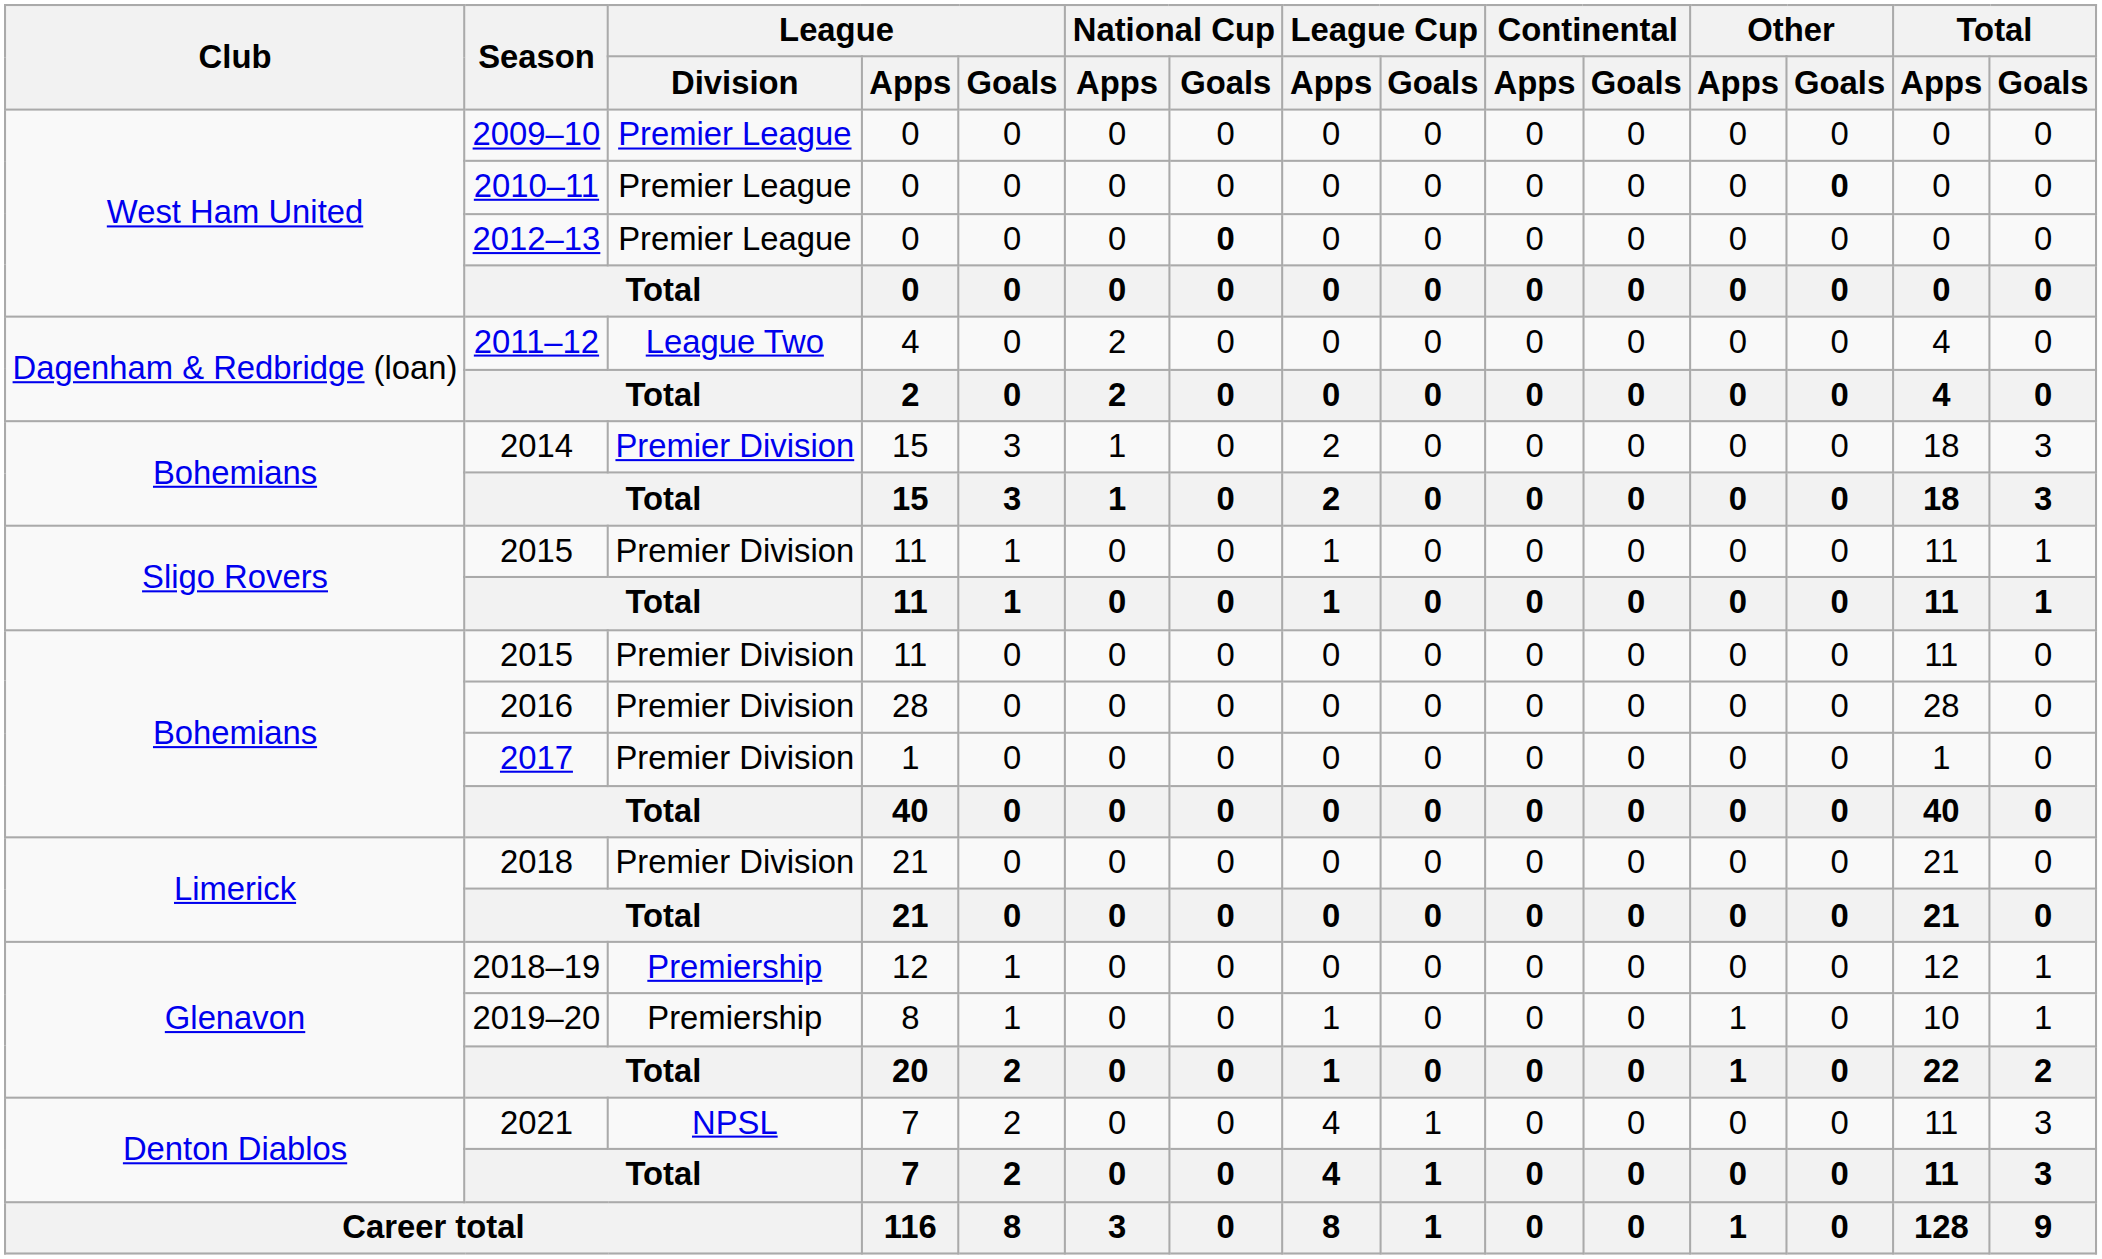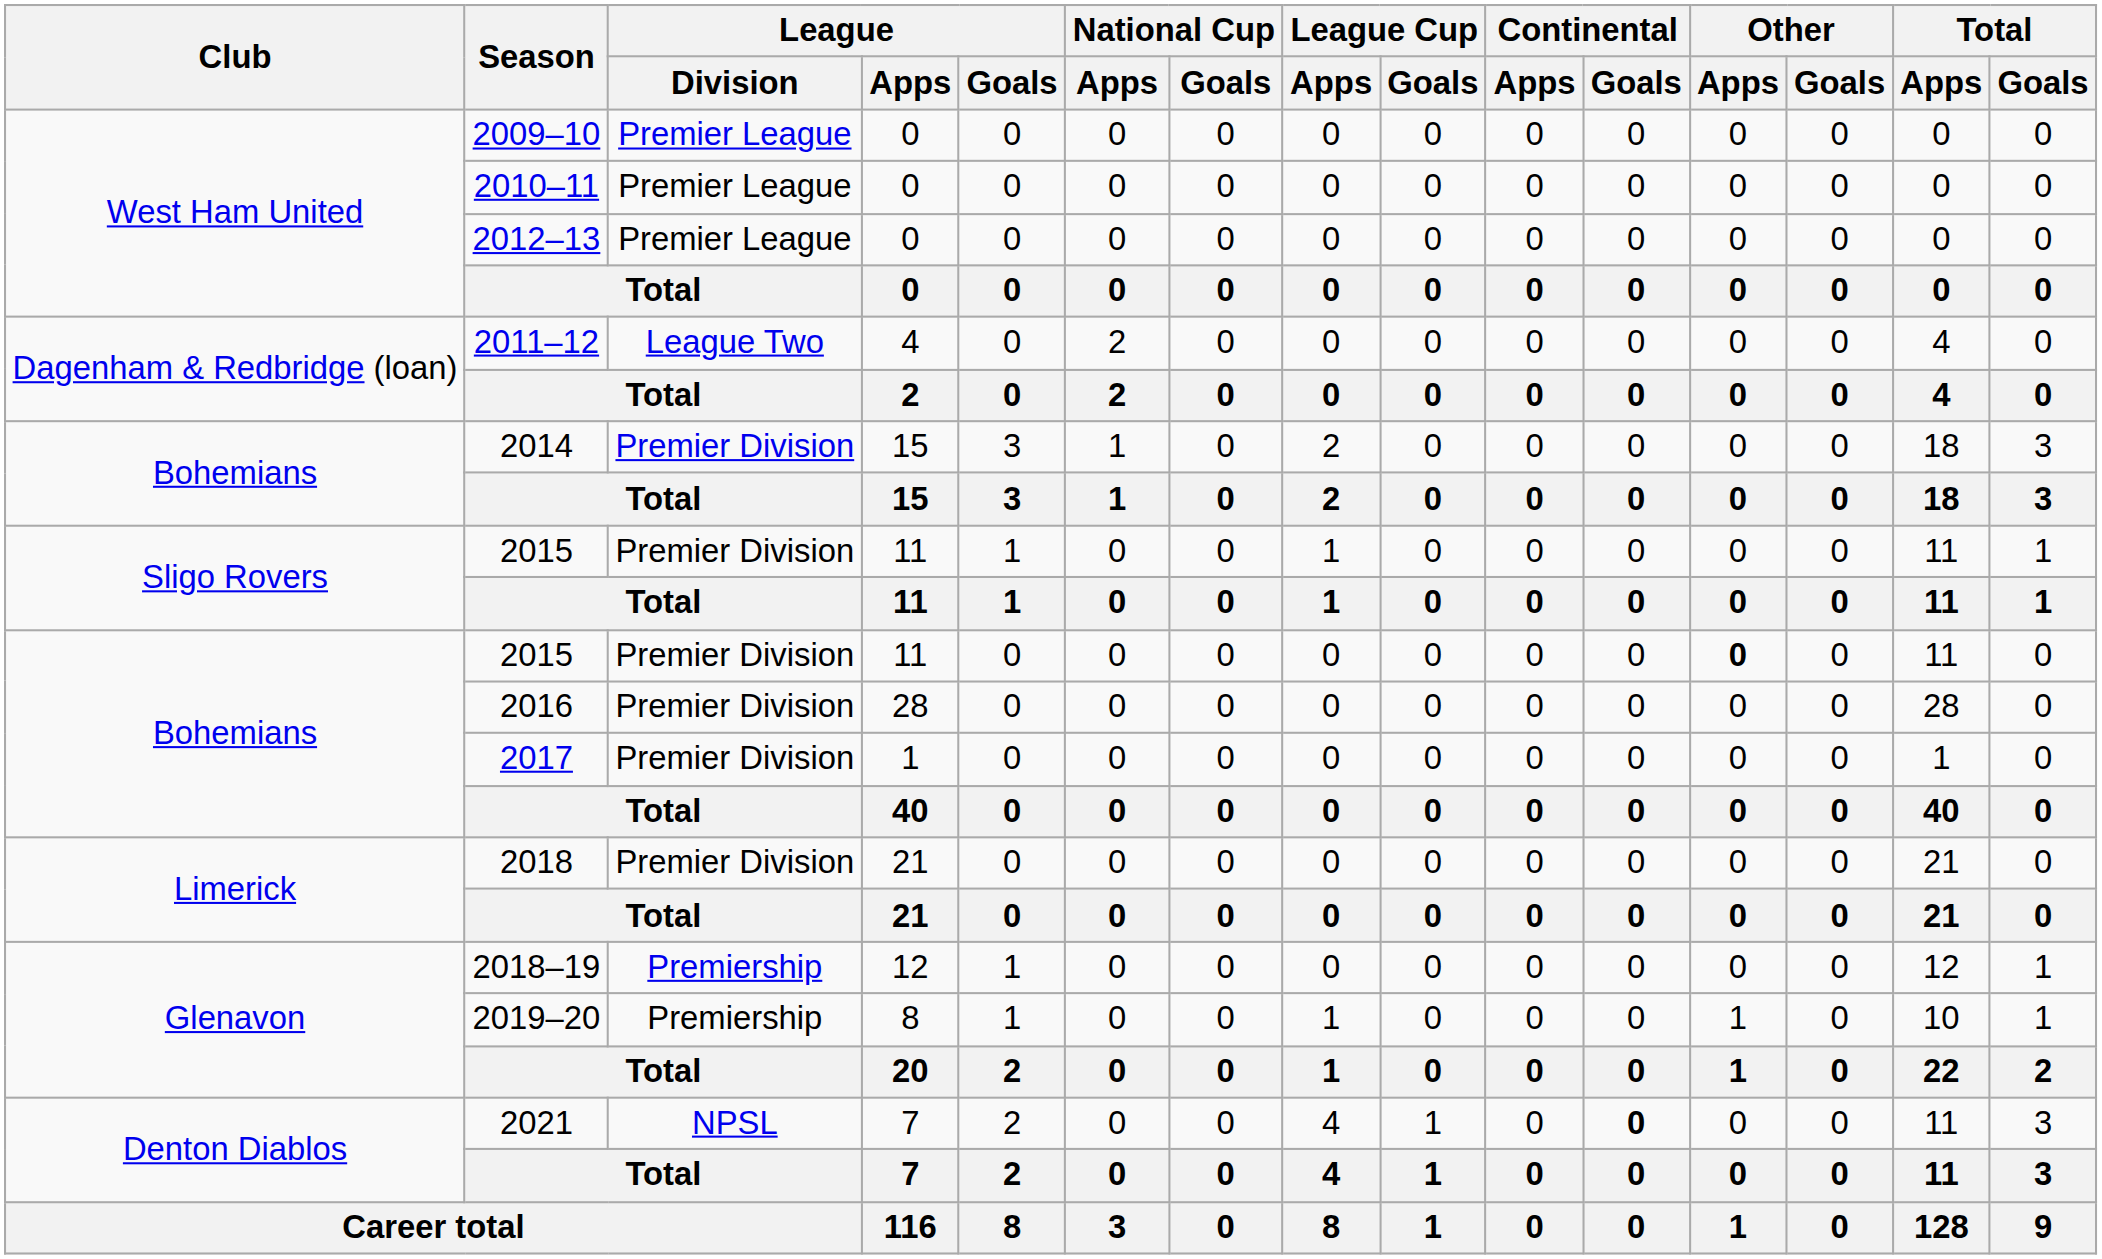(1840, 186) bold -> (1840, 186) normal
(1226, 238) bold -> (1226, 238) normal
(1738, 654) normal -> (1738, 654) bold
(1636, 1122) normal -> (1636, 1122) bold
